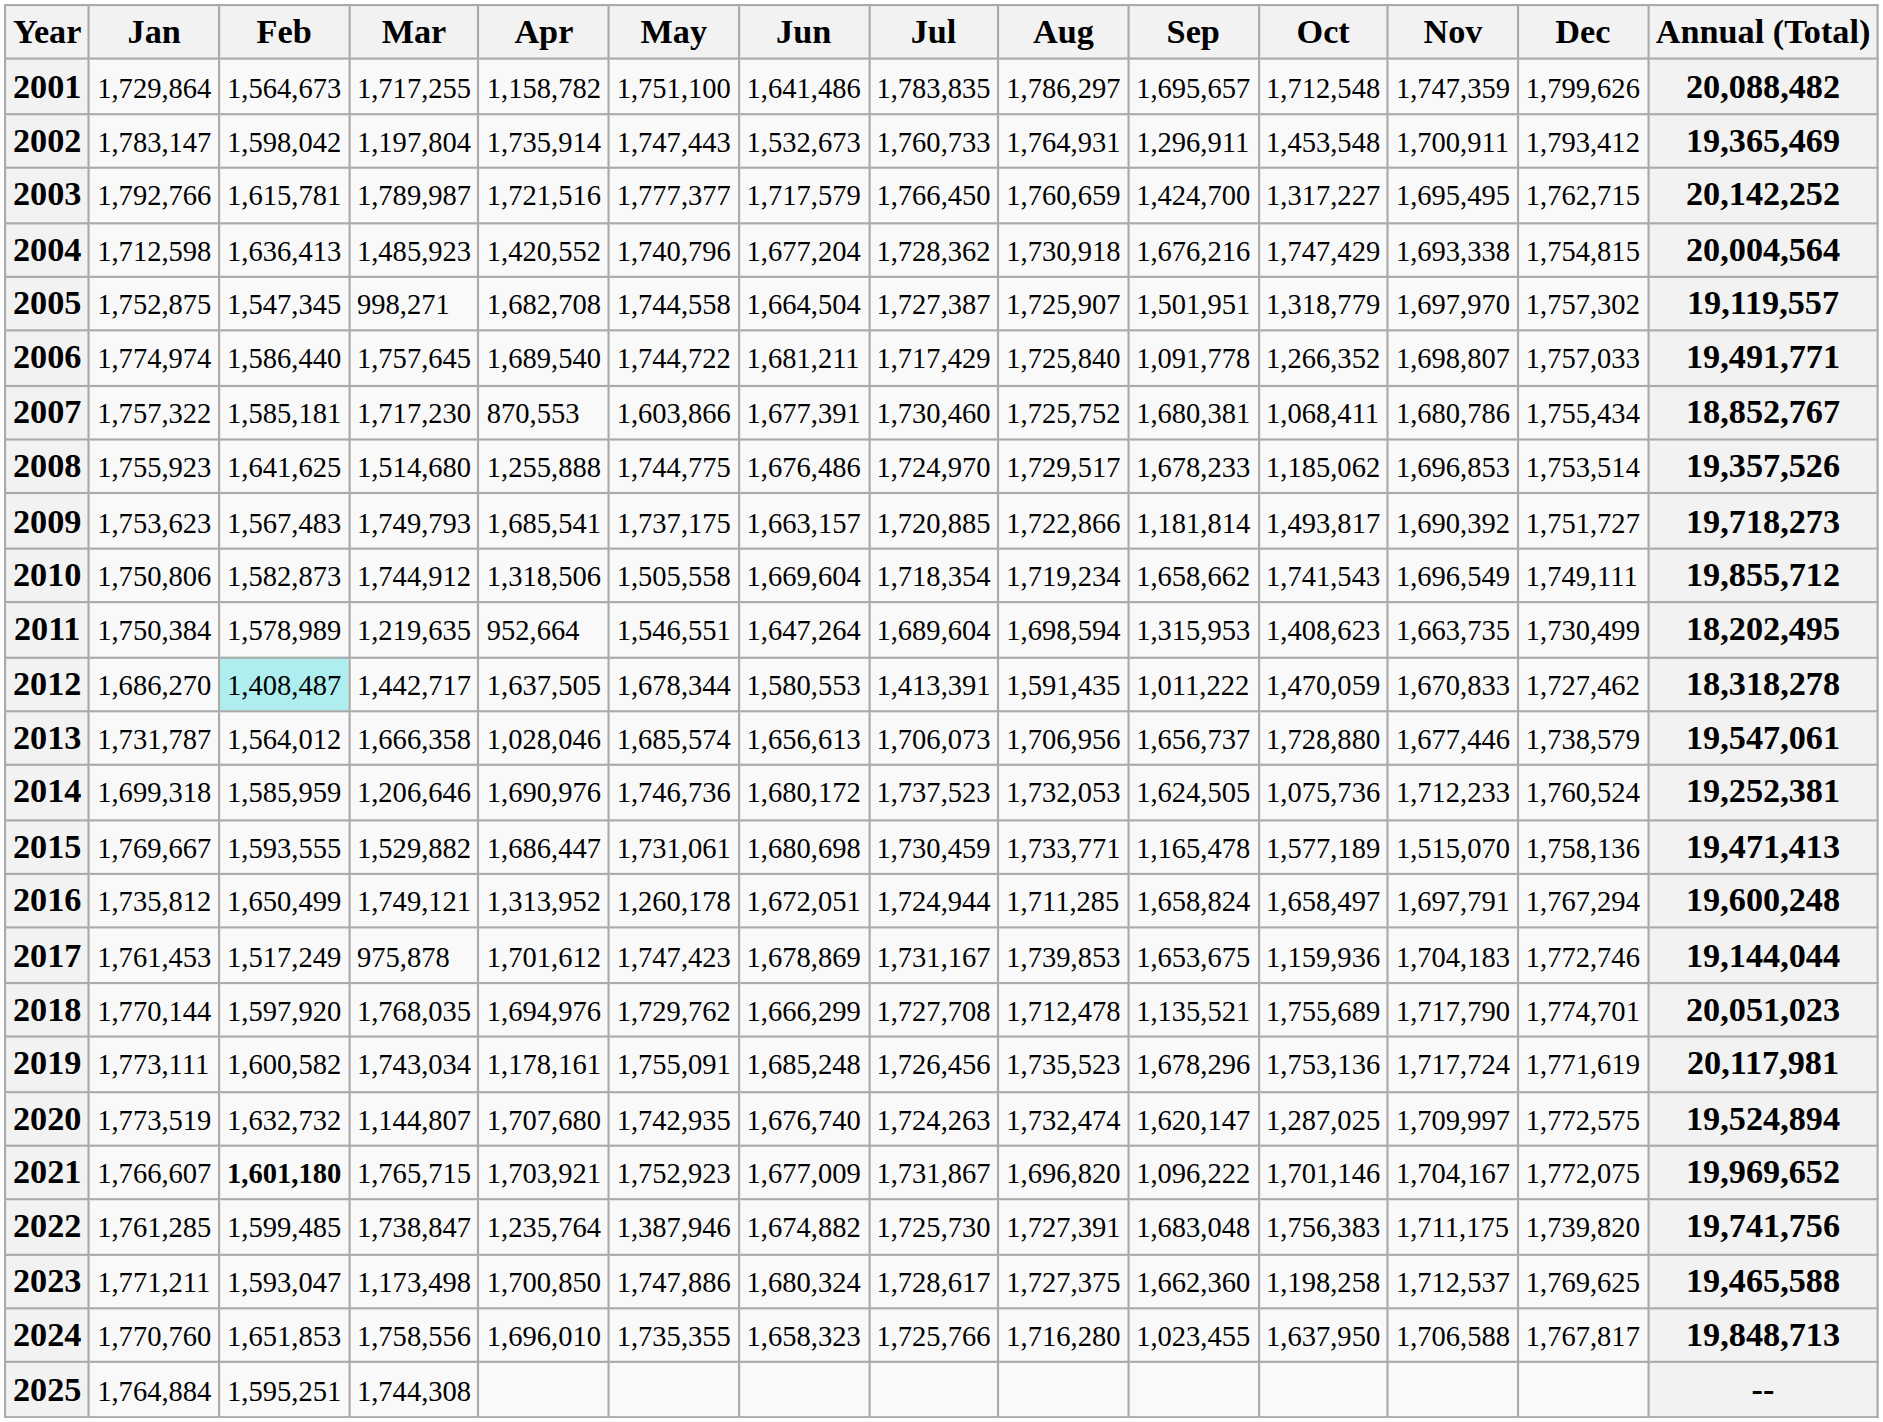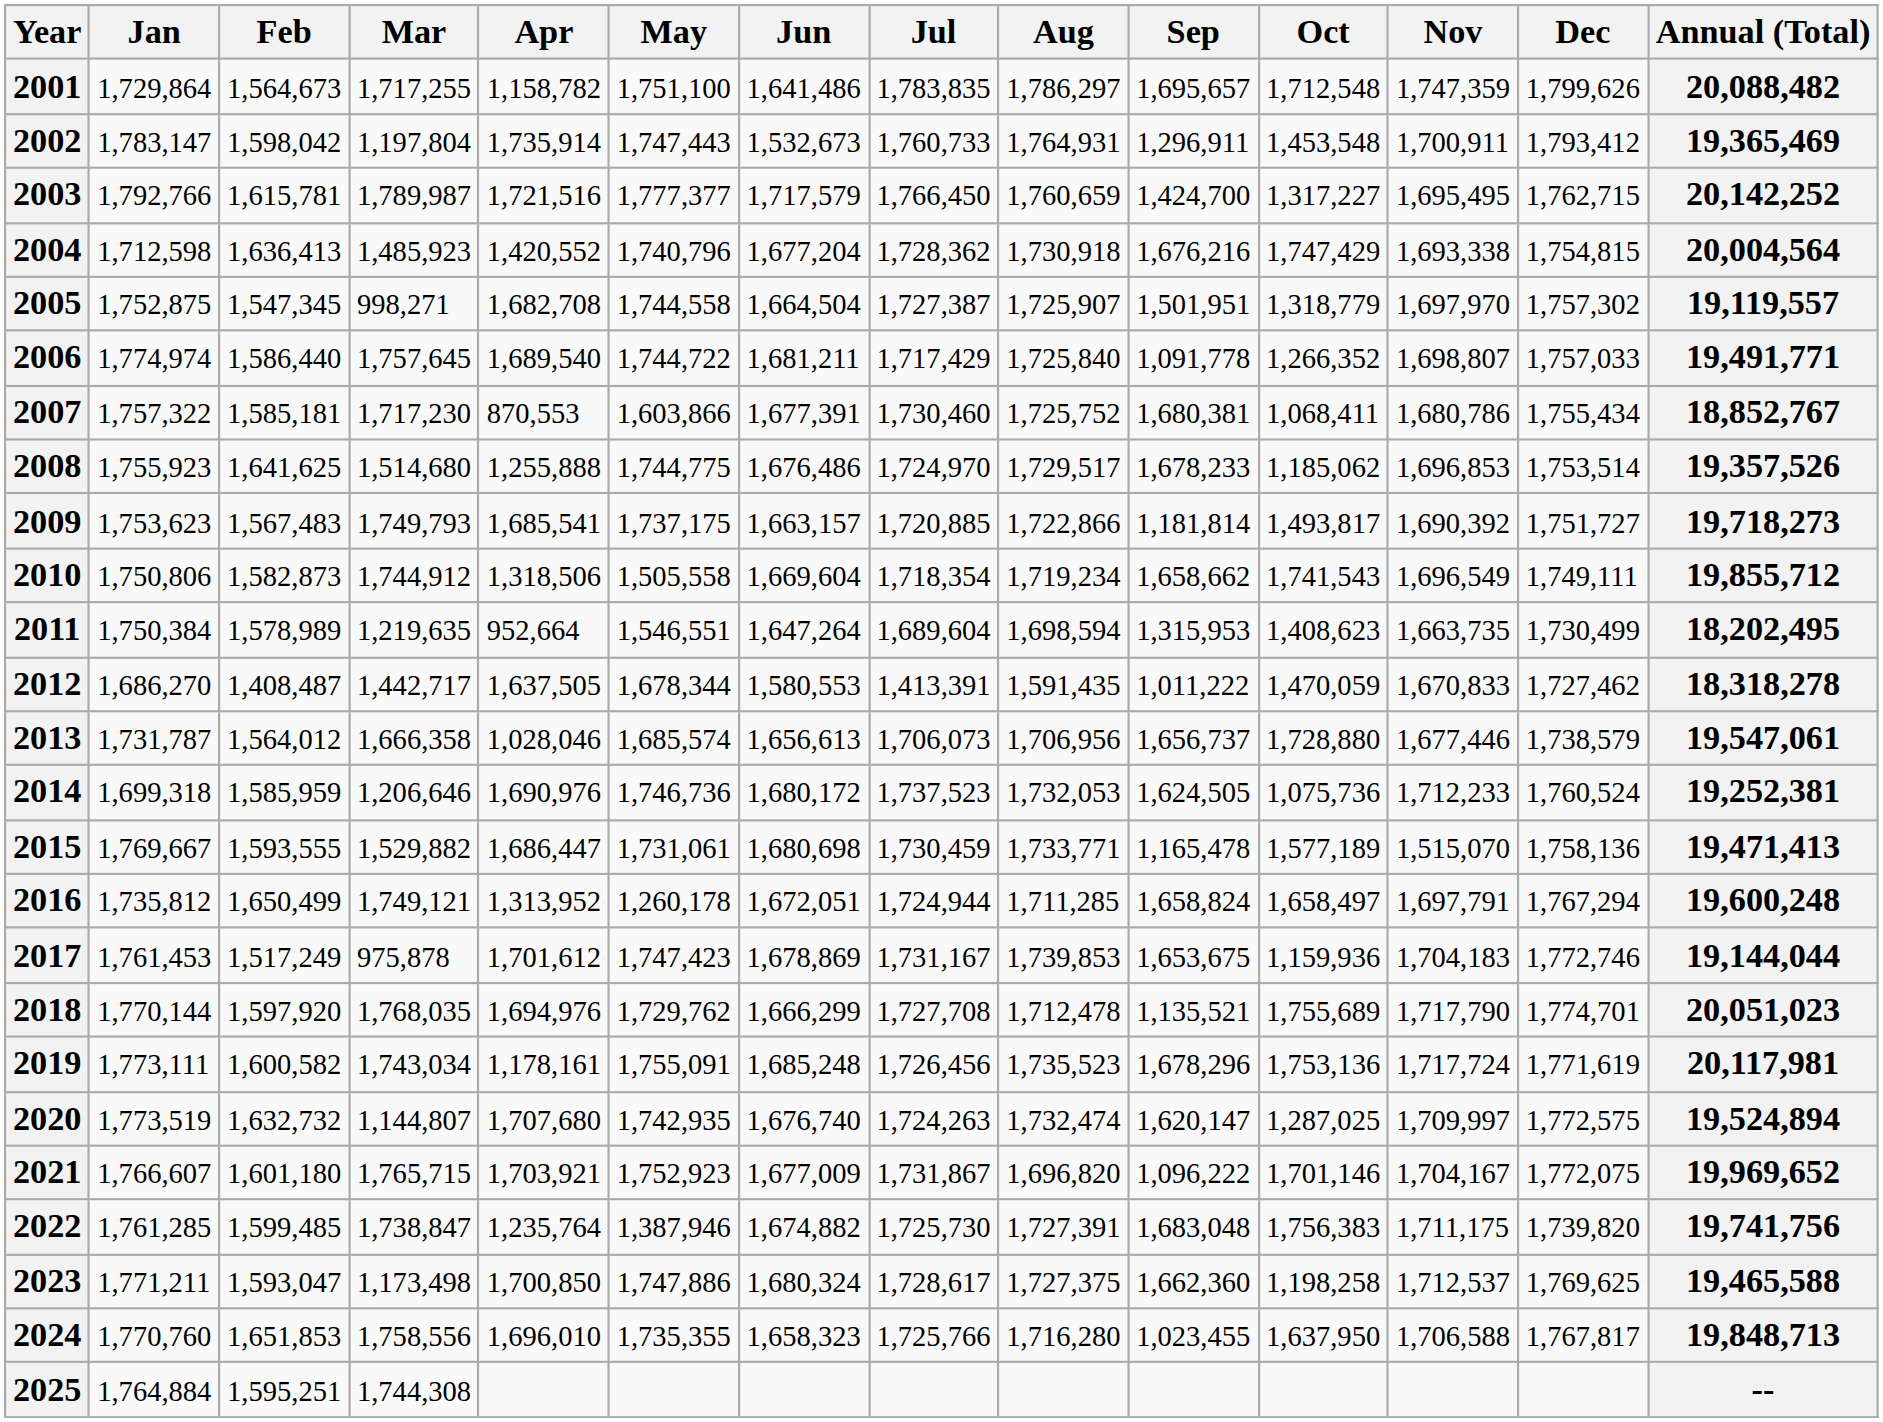(284, 685) paleturquoise background -> (284, 685) no background
(284, 1172) bold -> (284, 1174) normal
